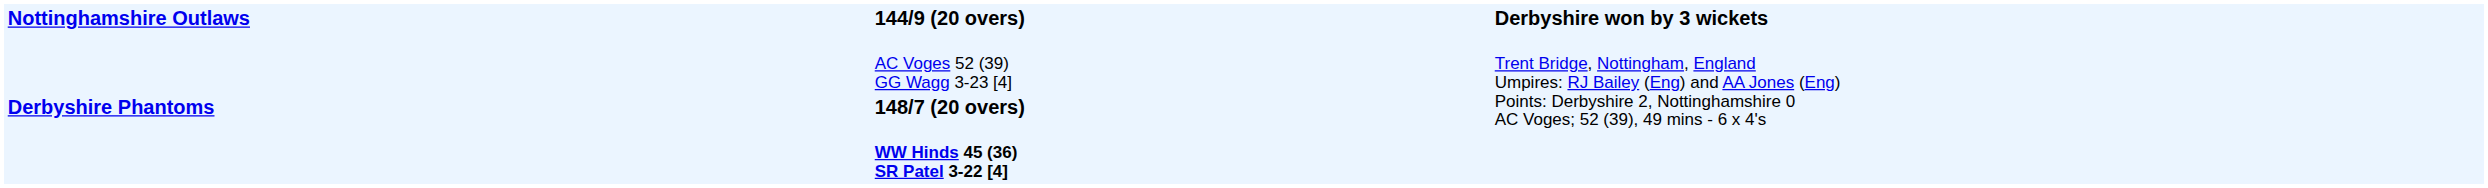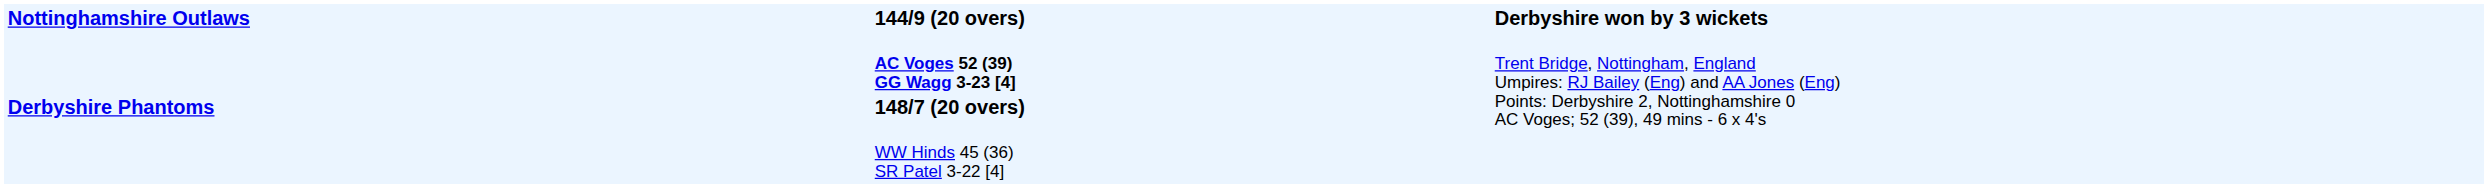(943, 73) normal -> (945, 73) bold
(946, 162) bold -> (944, 162) normal
